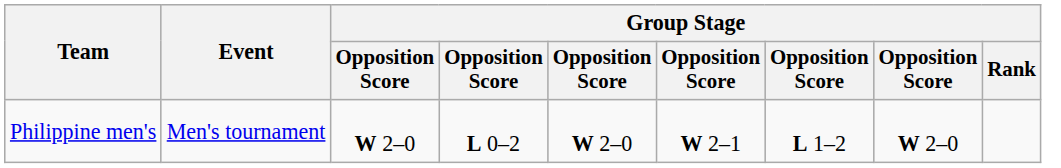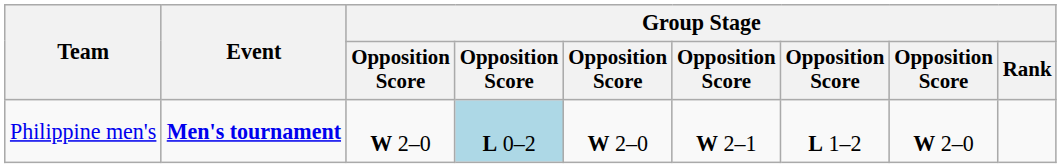(246, 131) normal -> (254, 131) bold
(493, 144) no background -> (509, 144) lightblue background
